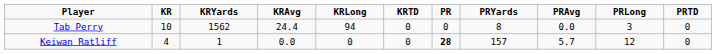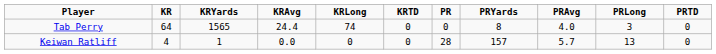(166, 27) 10 -> (166, 27) 64
(219, 27) 1562 -> (219, 27) 1565
(350, 27) 94 -> (350, 27) 74
(567, 27) 0.0 -> (567, 27) 4.0
(446, 41) bold -> (446, 41) normal
(630, 41) 12 -> (630, 41) 13
